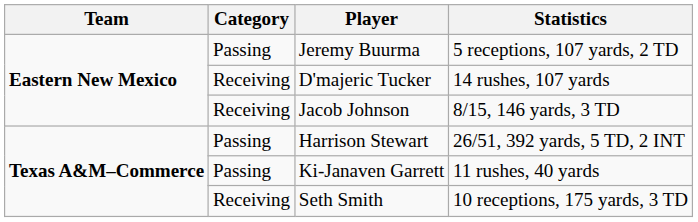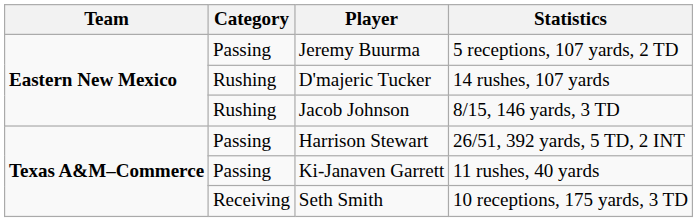(251, 80) Receiving -> (245, 80) Rushing
(251, 110) Receiving -> (245, 110) Rushing
